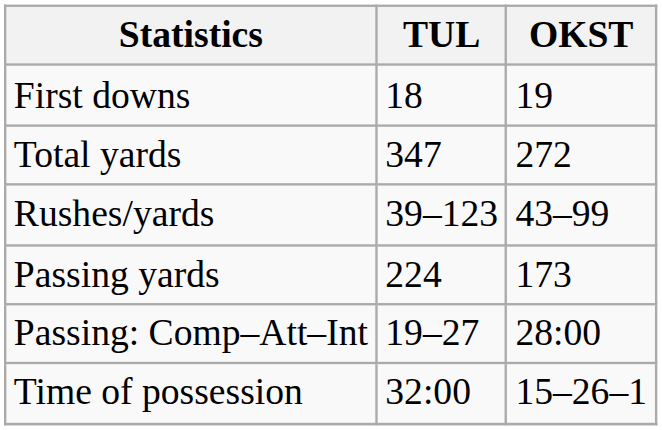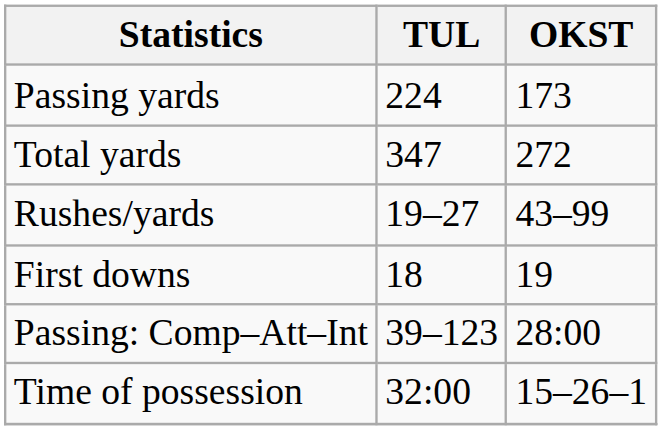rows swapped: (102, 94) <-> (117, 273)
(442, 213) 39–123 -> (432, 213) 19–27
(432, 333) 19–27 -> (442, 333) 39–123
